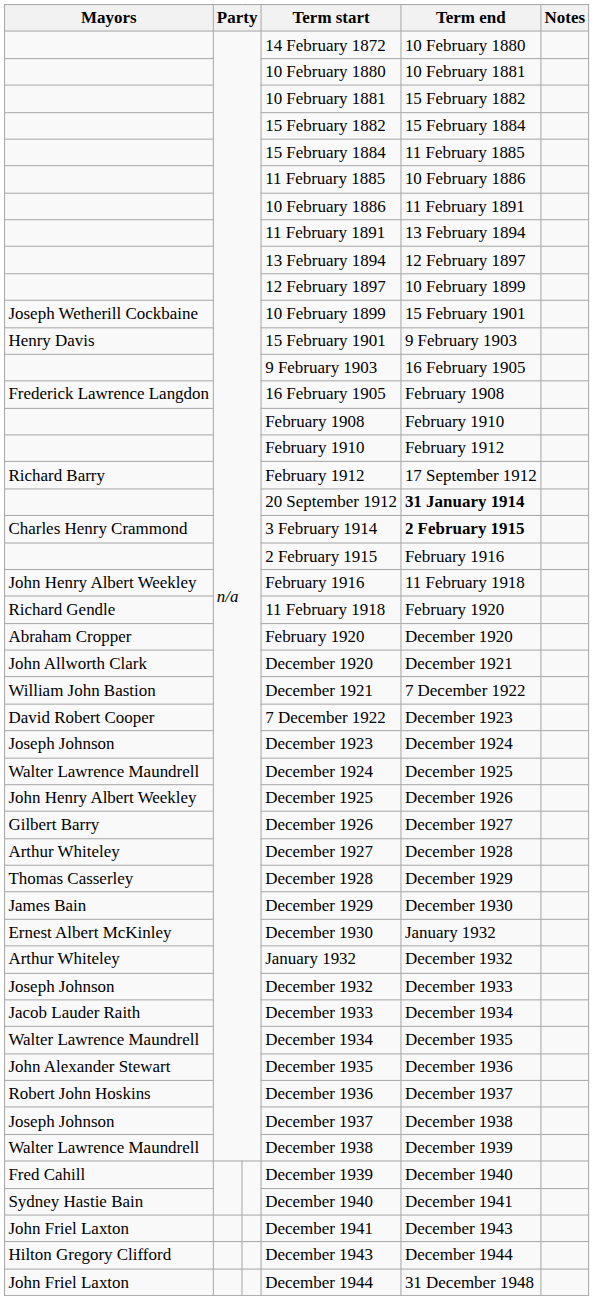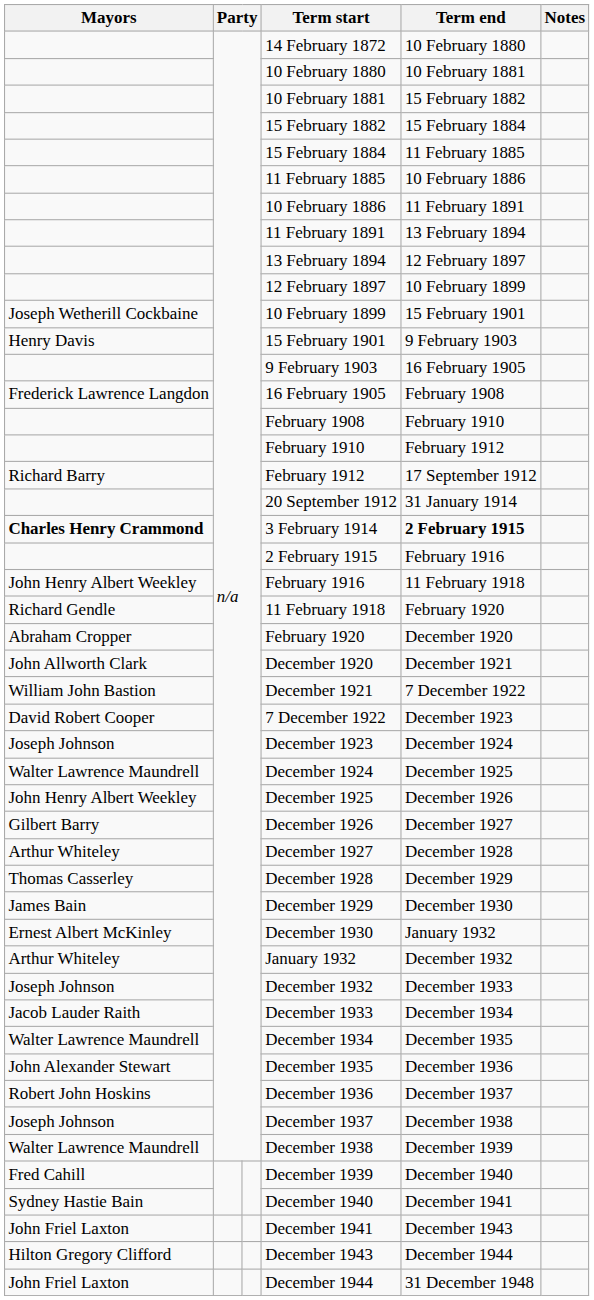(465, 502) bold -> (461, 502) normal
(98, 529) normal -> (106, 529) bold
